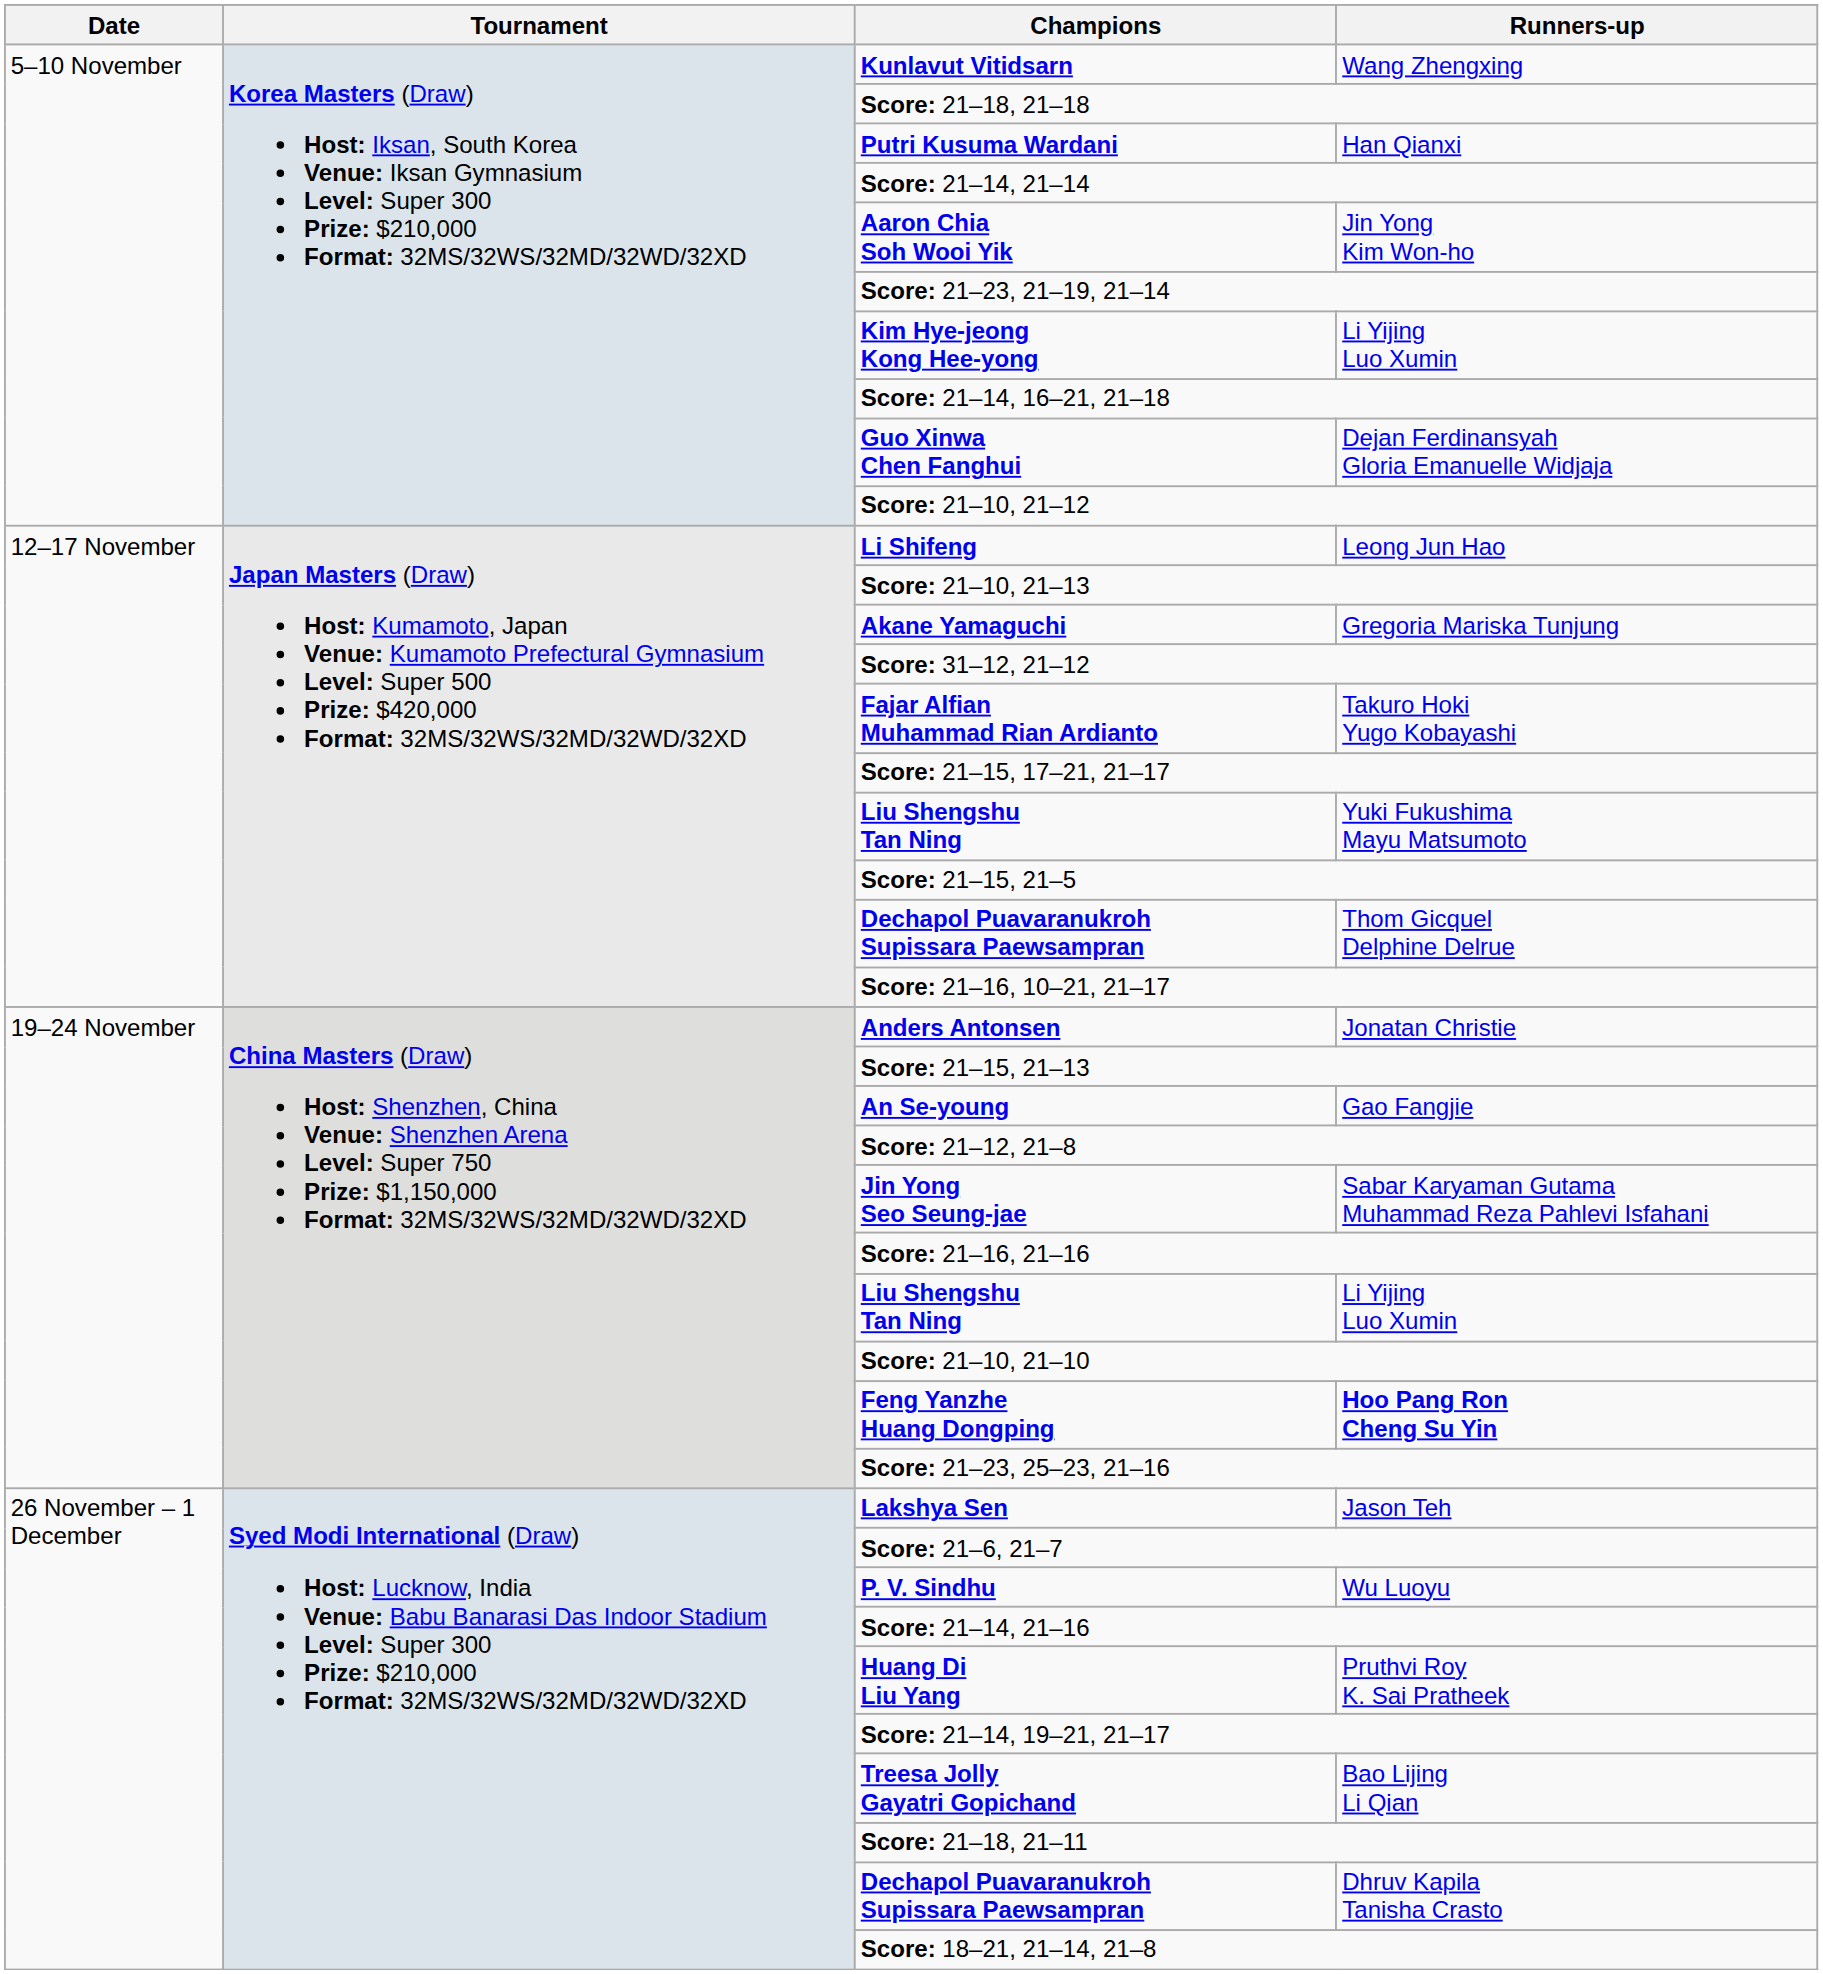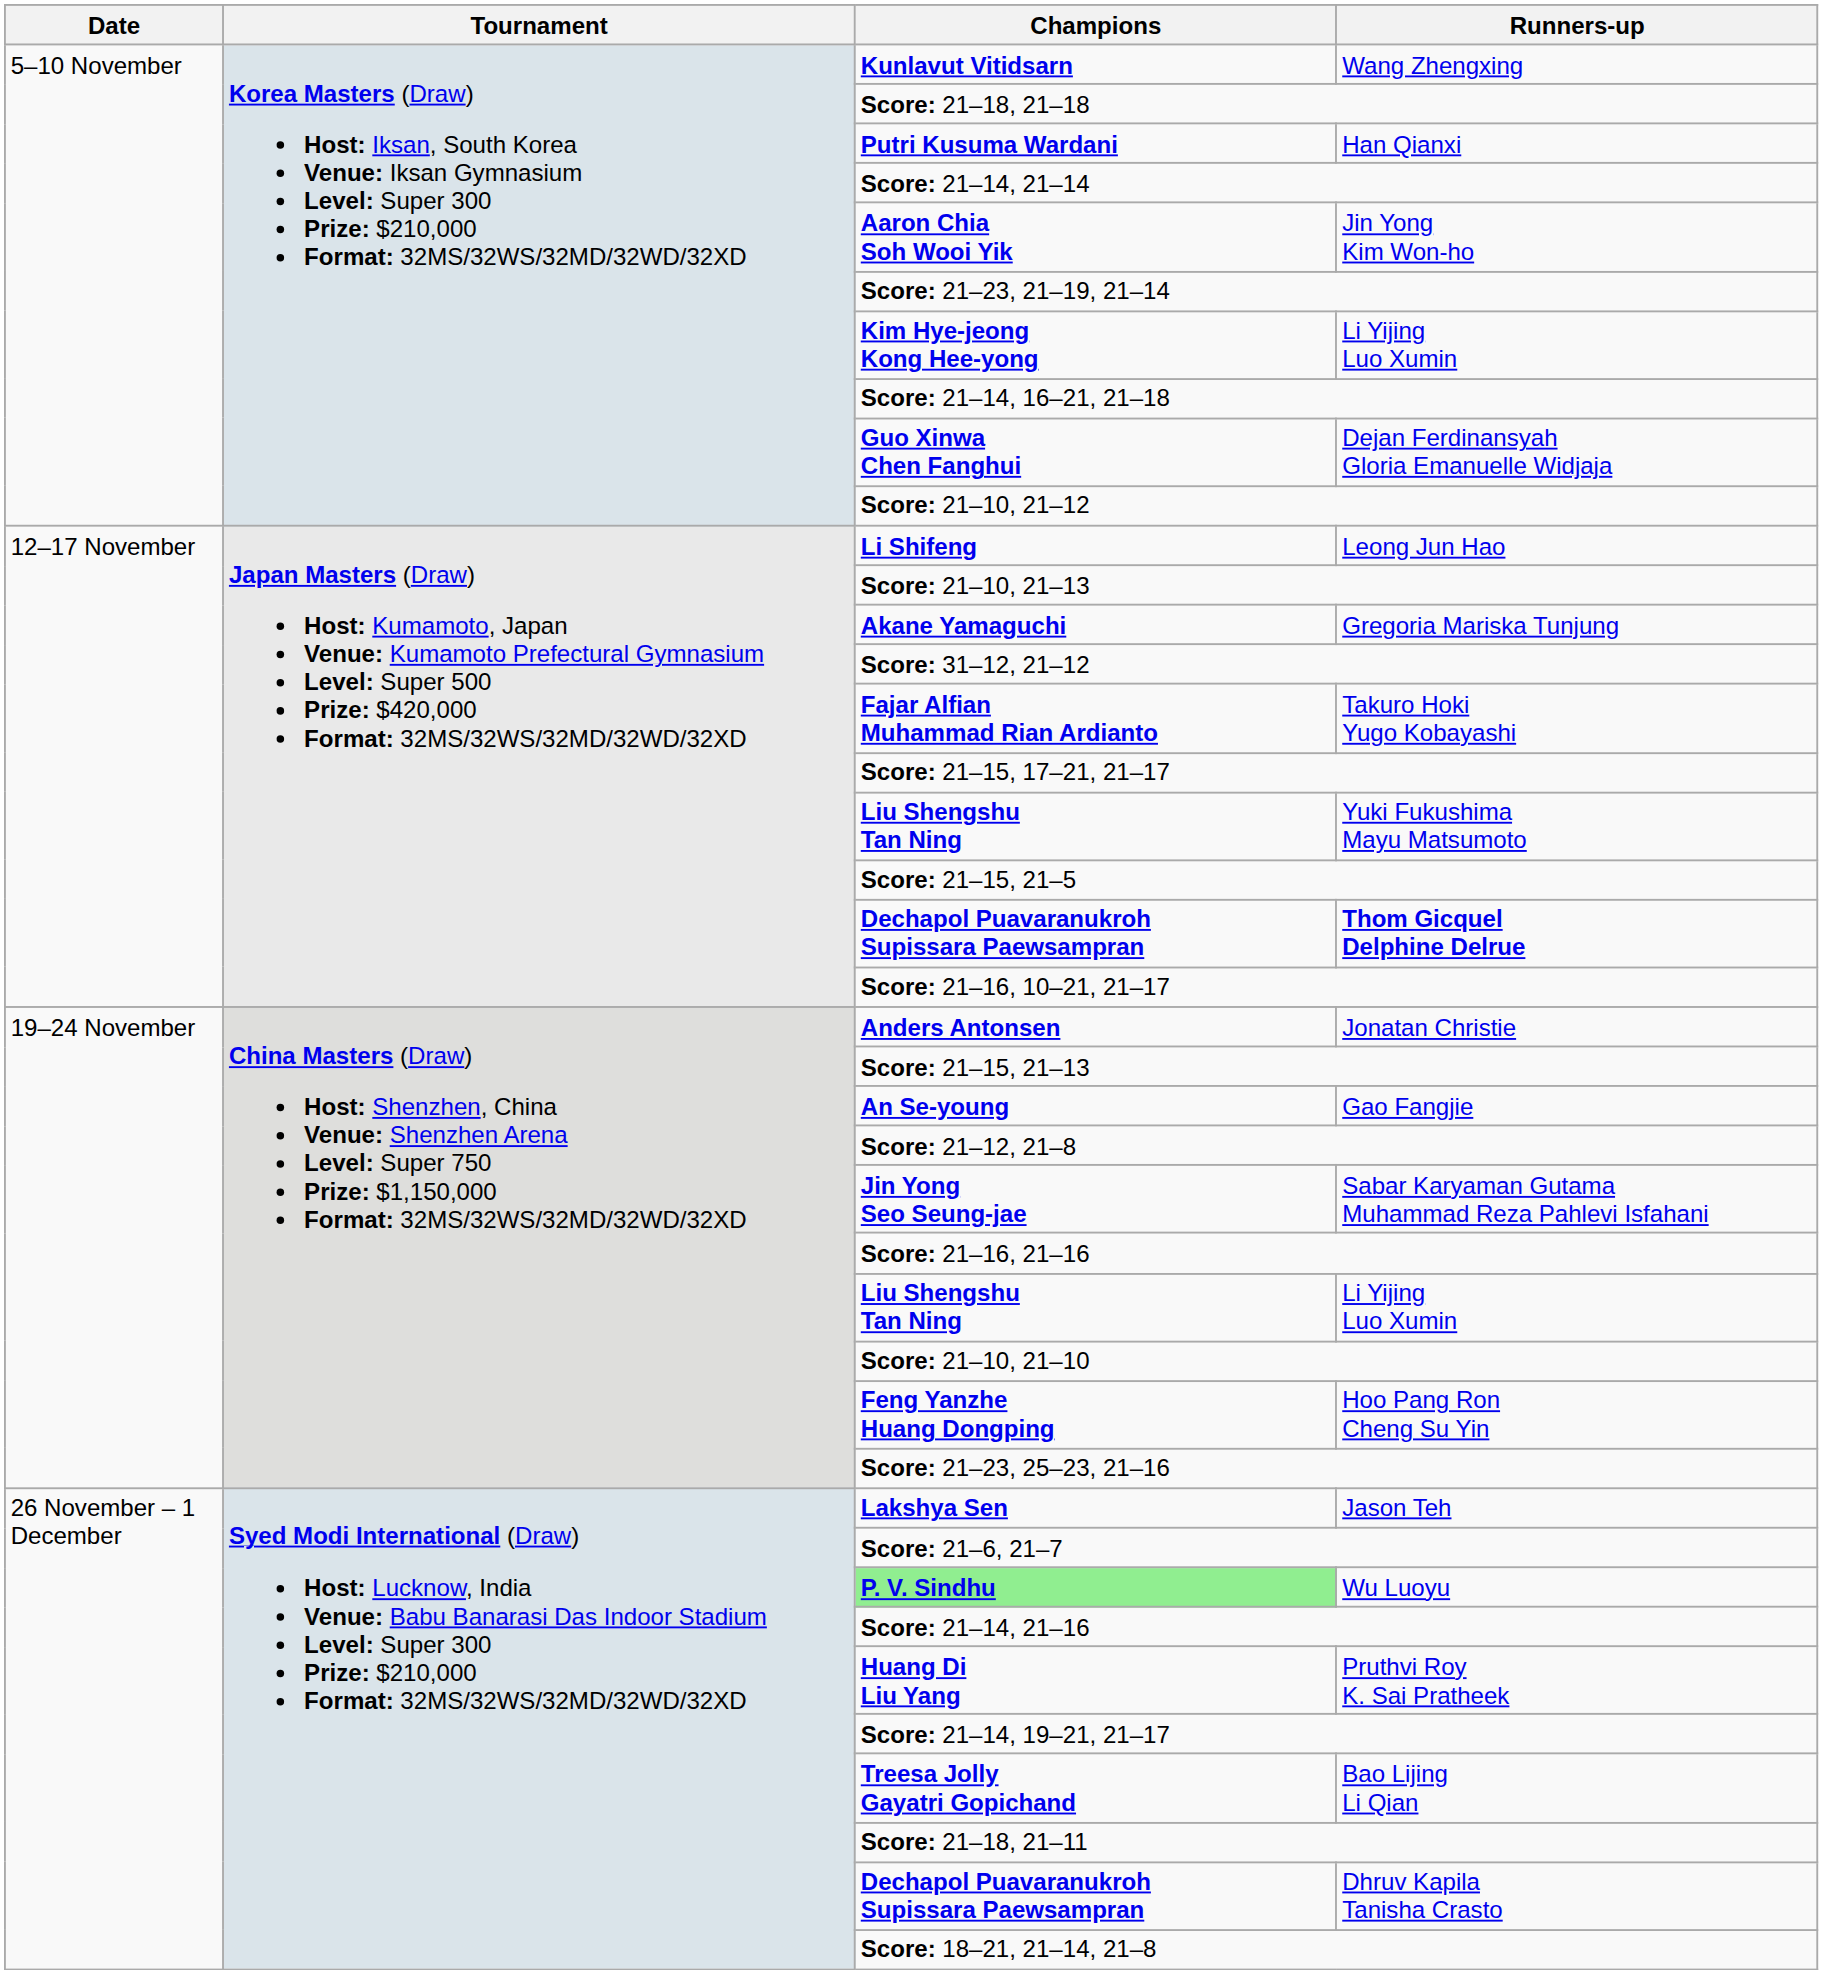(1428, 933) normal -> (1434, 933) bold
(1425, 1414) bold -> (1421, 1414) normal
(928, 1587) no background -> (928, 1587) lightgreen background
